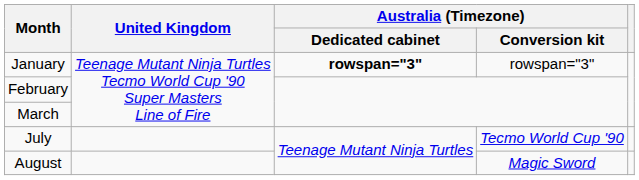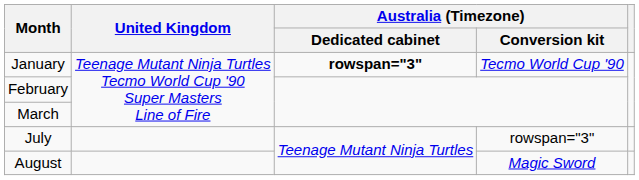(552, 64) rowspan="3" -> (552, 64) Tecmo World Cup '90
(552, 138) Tecmo World Cup '90 -> (552, 138) rowspan="3"
